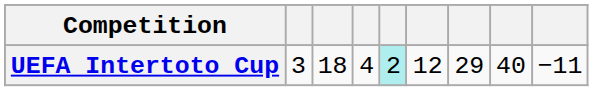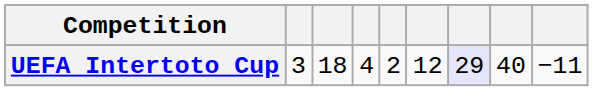(393, 66) paleturquoise background -> (393, 66) no background
(469, 66) no background -> (469, 66) lavender background
